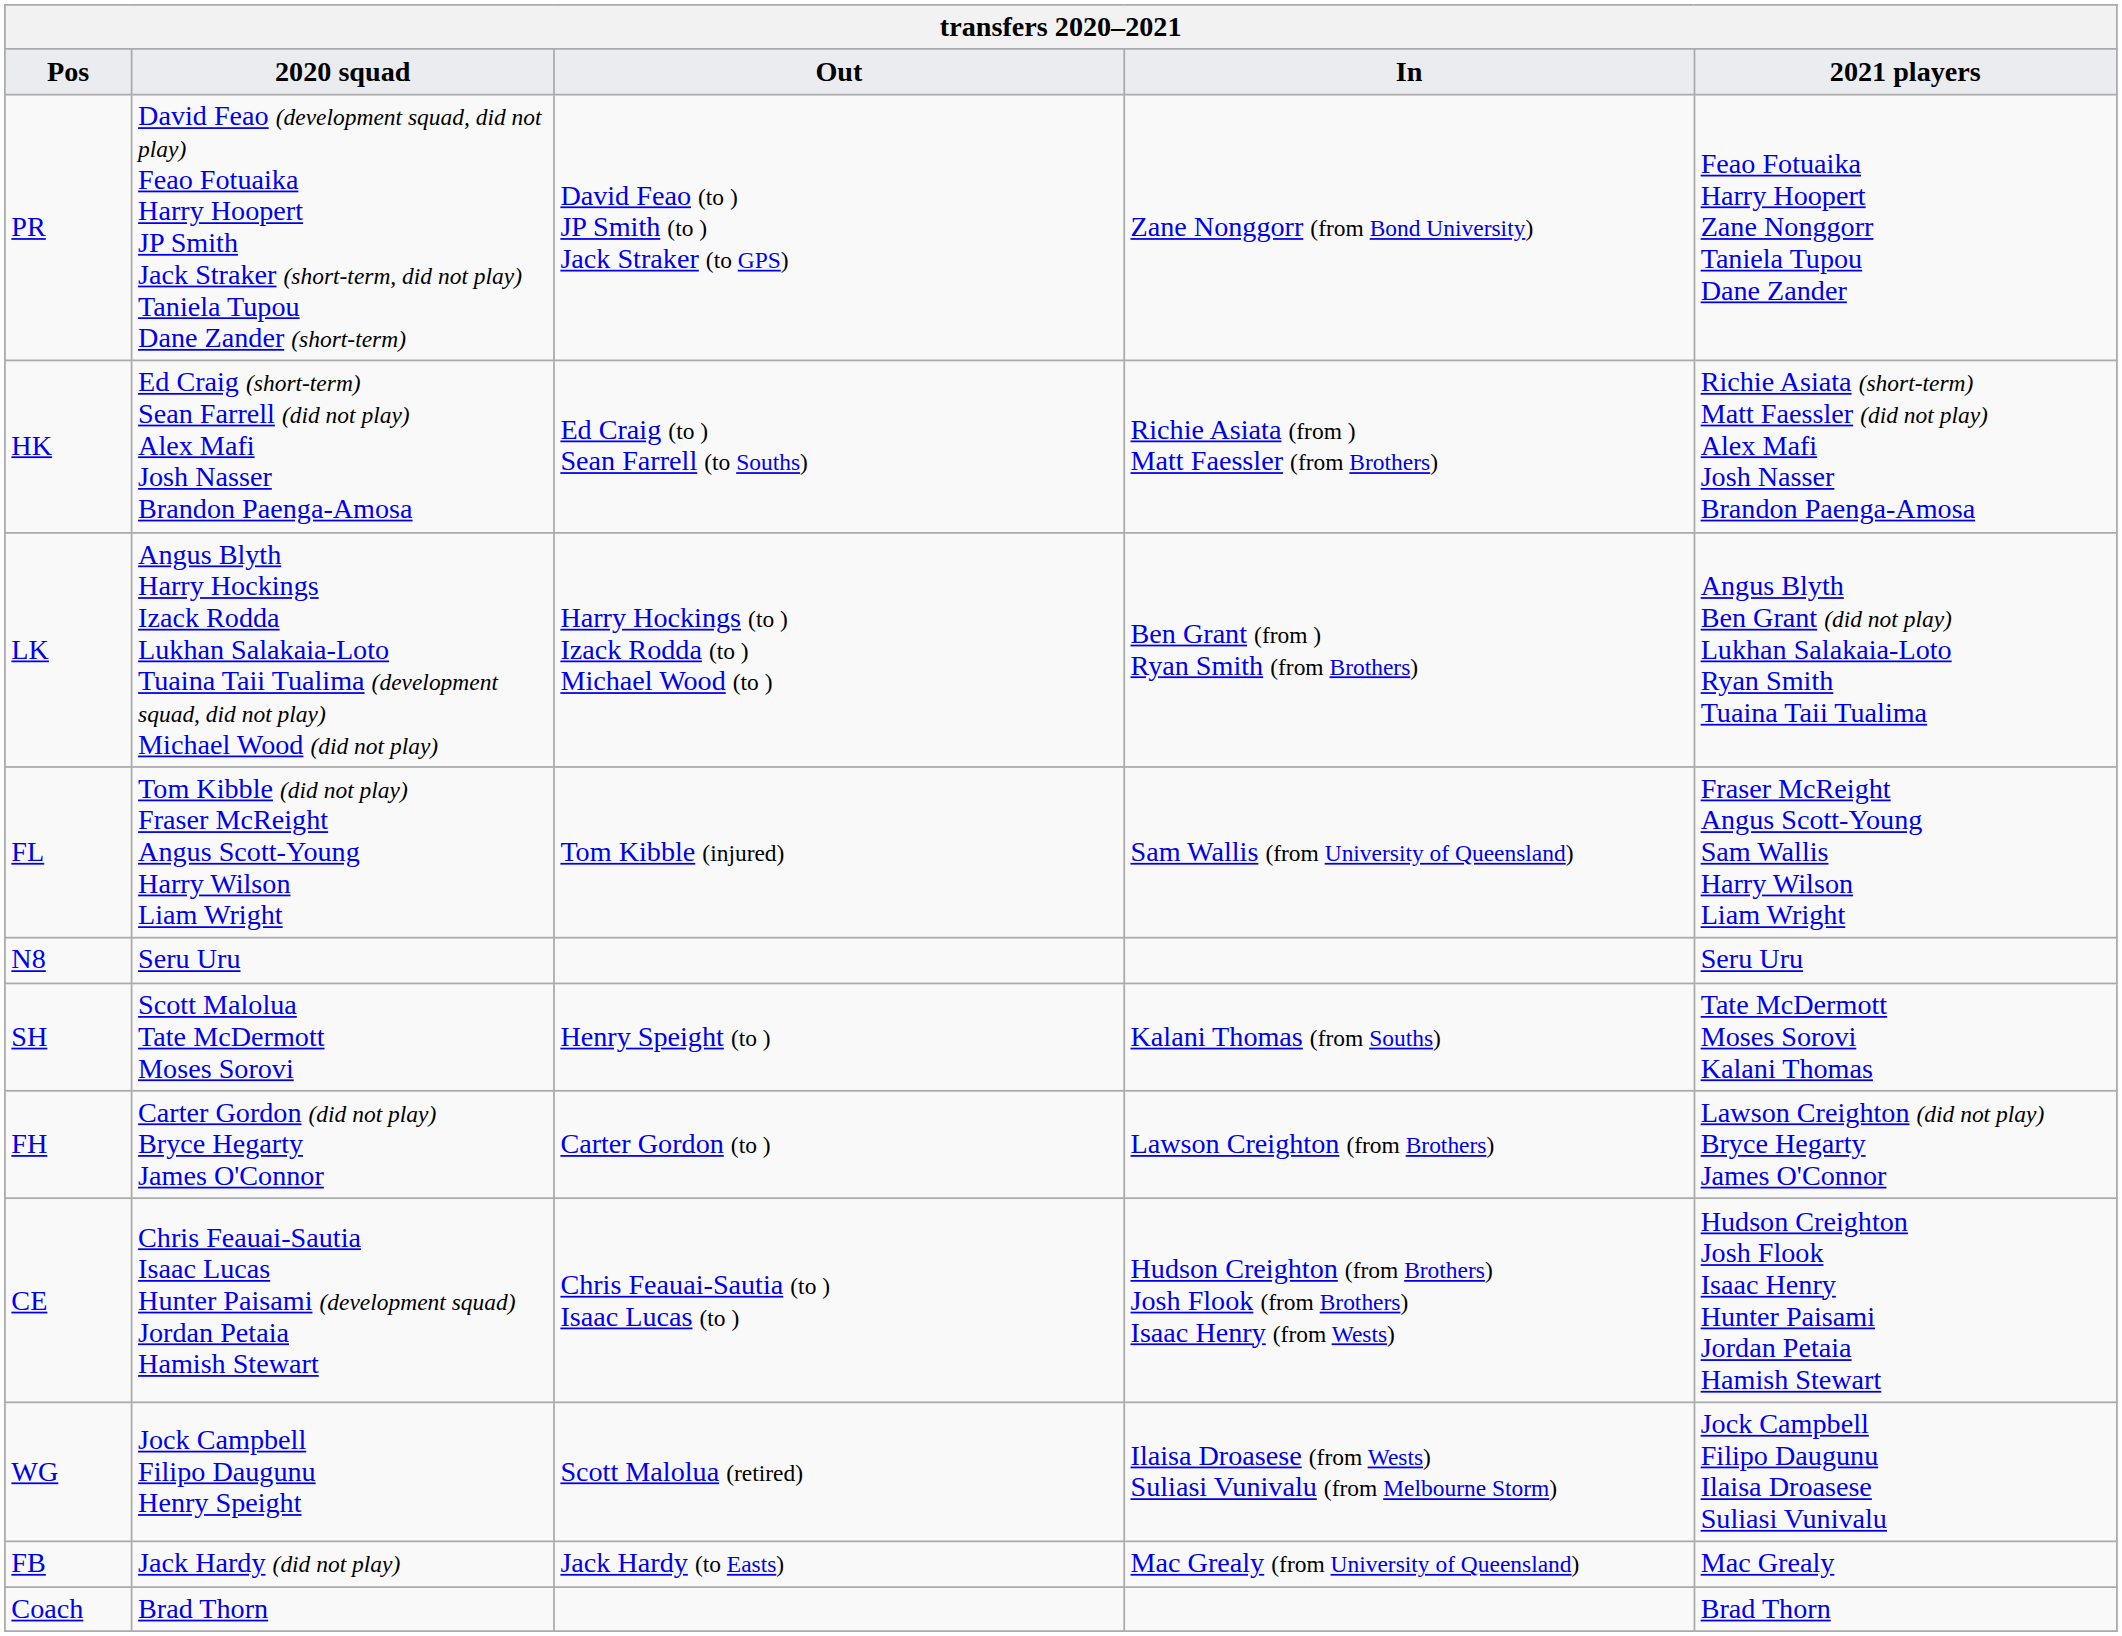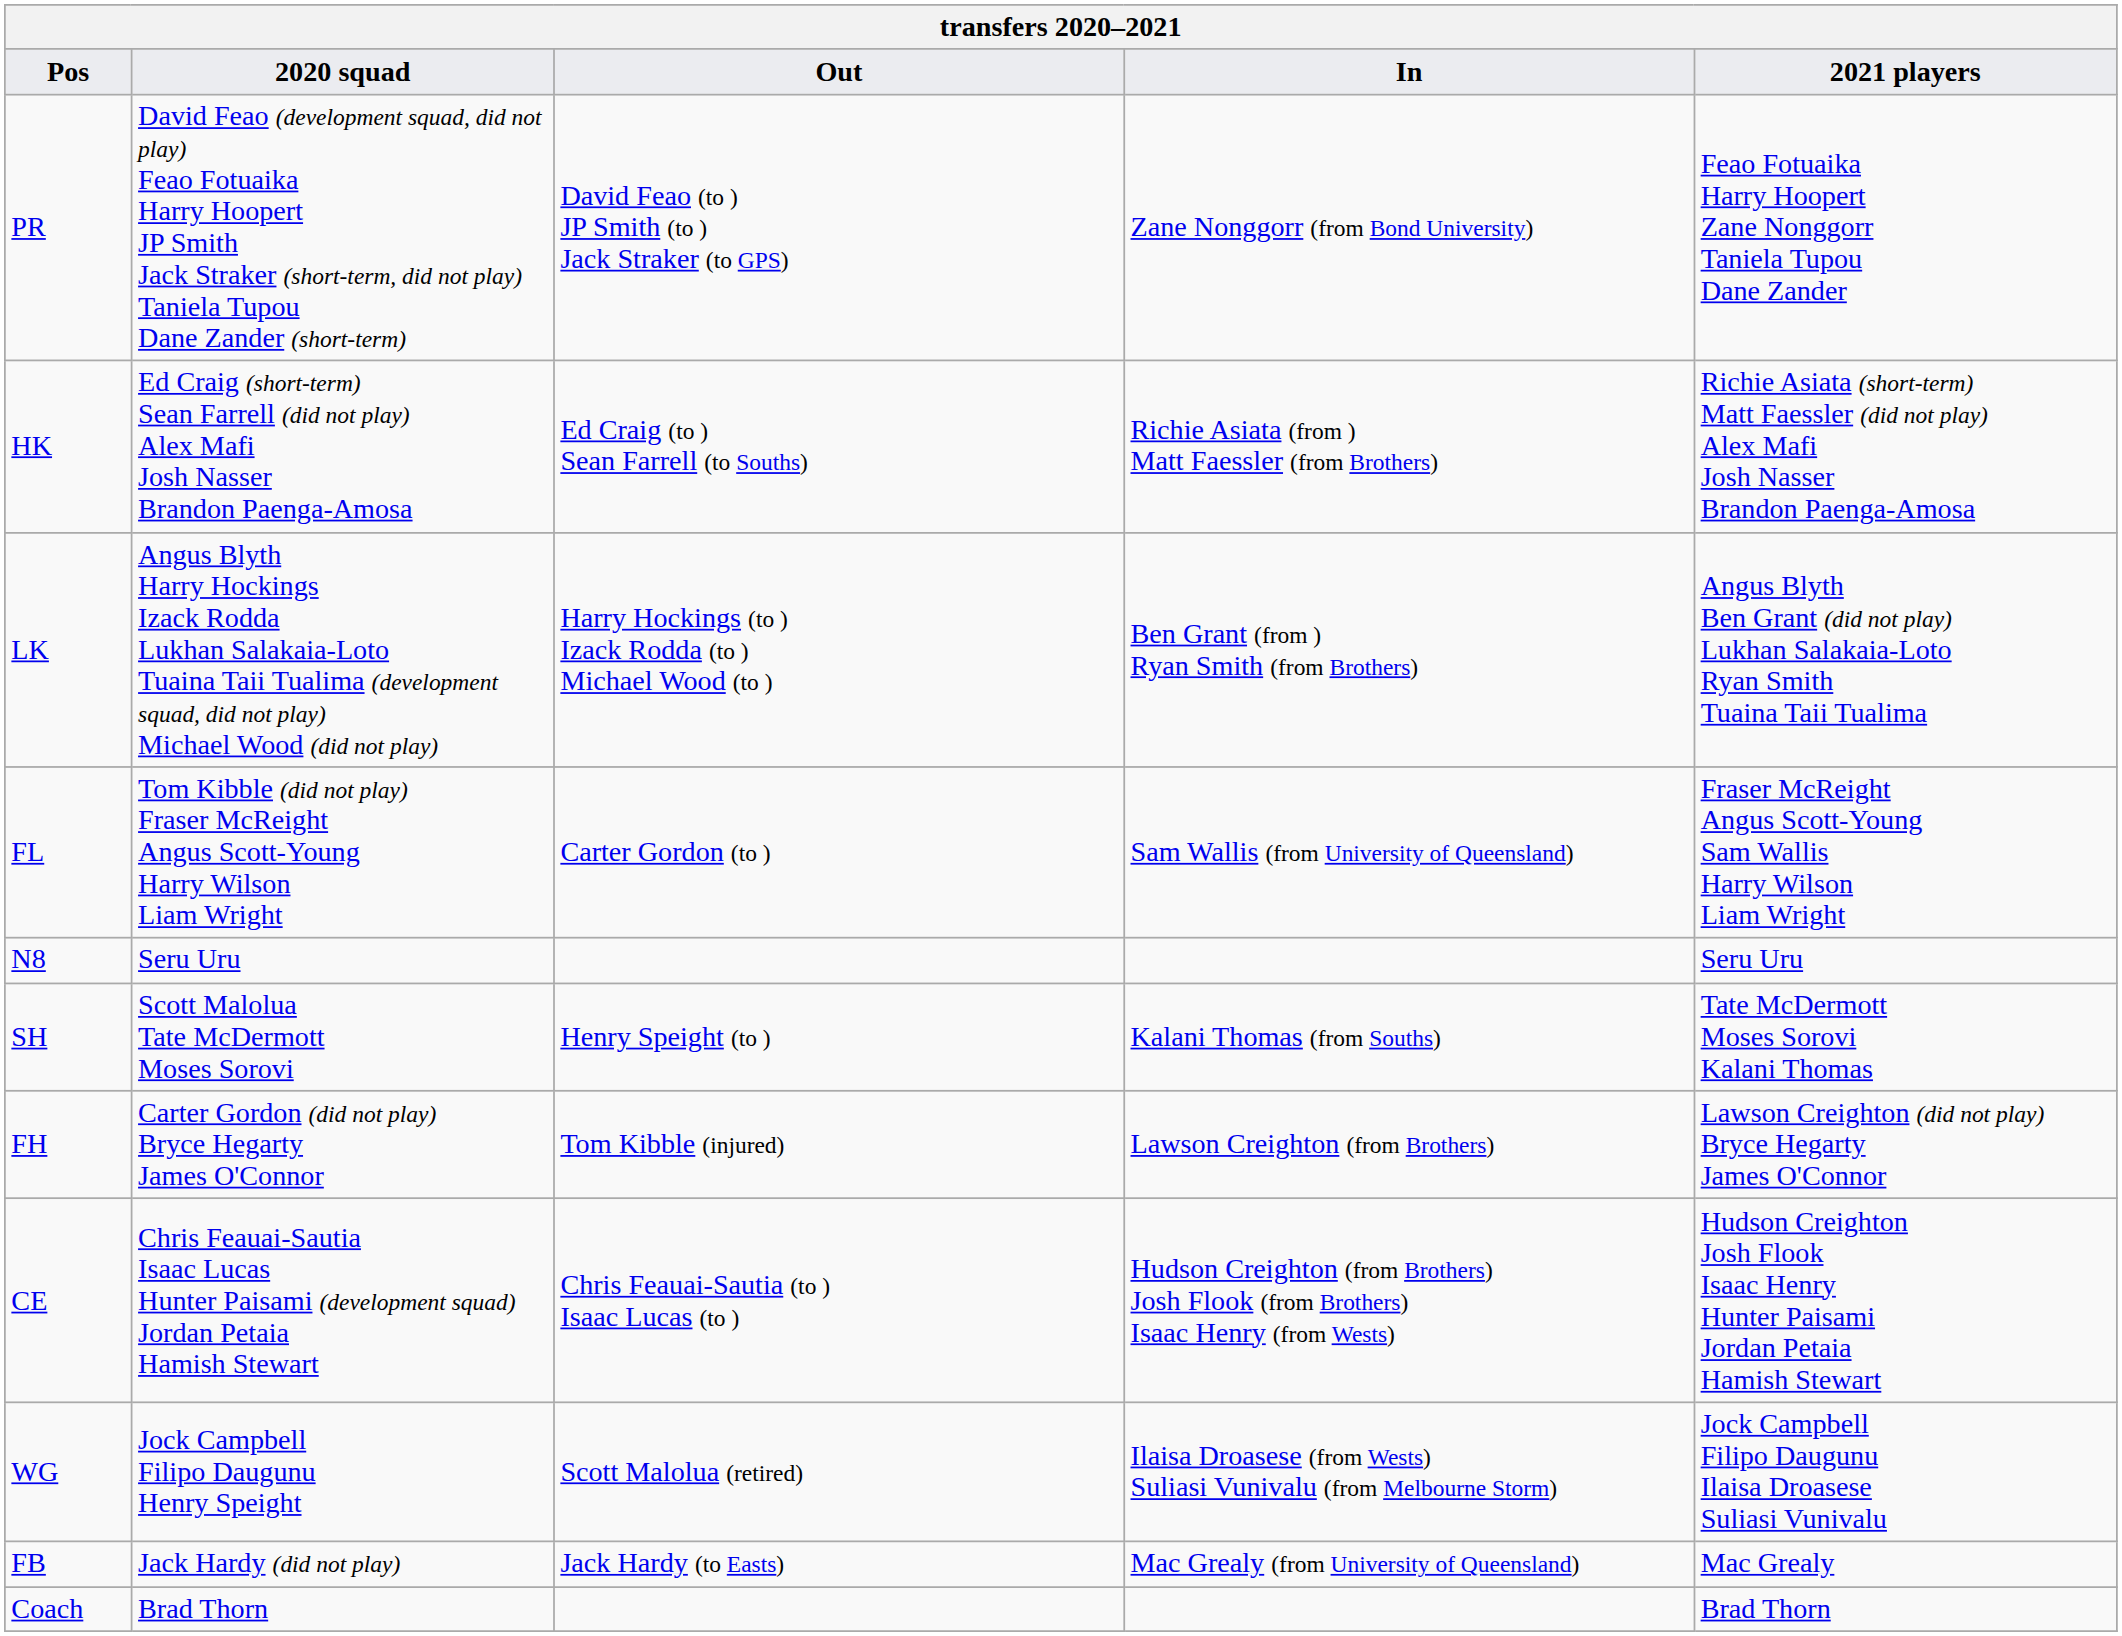(672, 852) Tom Kibble (injured) -> (665, 852) Carter Gordon (to )
(665, 1144) Carter Gordon (to ) -> (672, 1144) Tom Kibble (injured)
